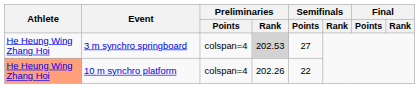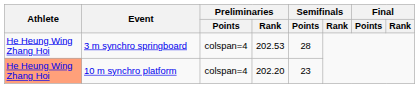(270, 46) lightgrey background -> (270, 46) no background
(306, 46) 27 -> (306, 46) 28
(270, 71) 202.26 -> (270, 71) 202.20
(306, 71) 22 -> (306, 71) 23
